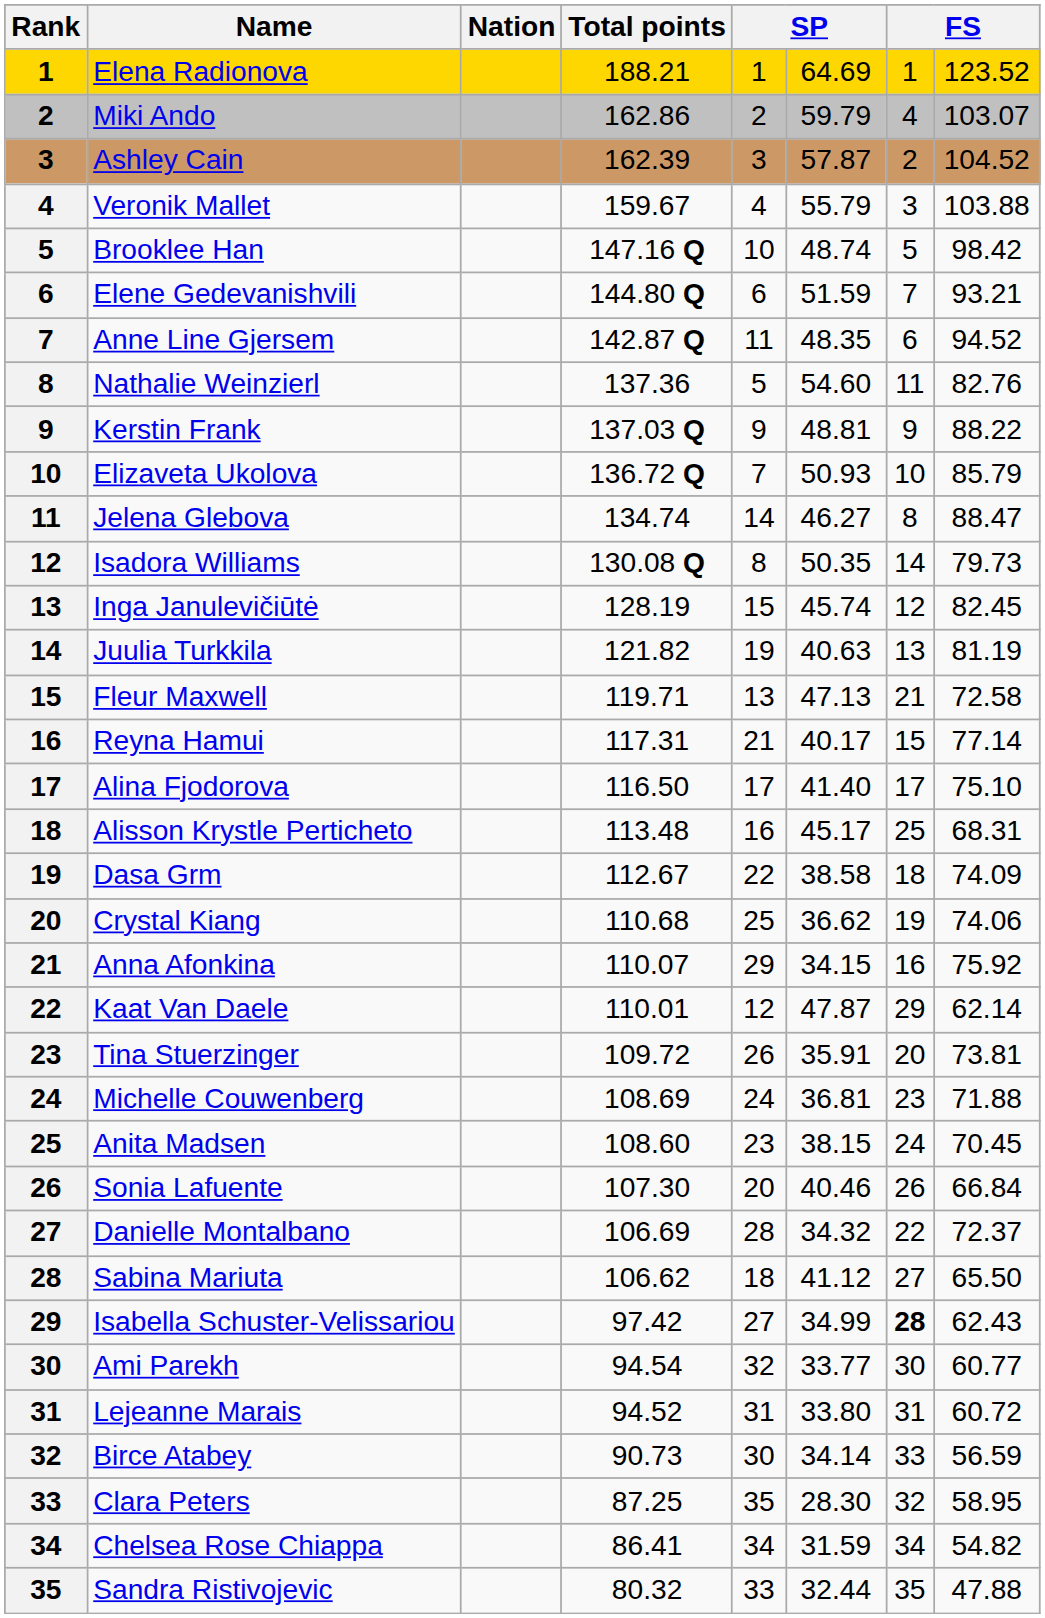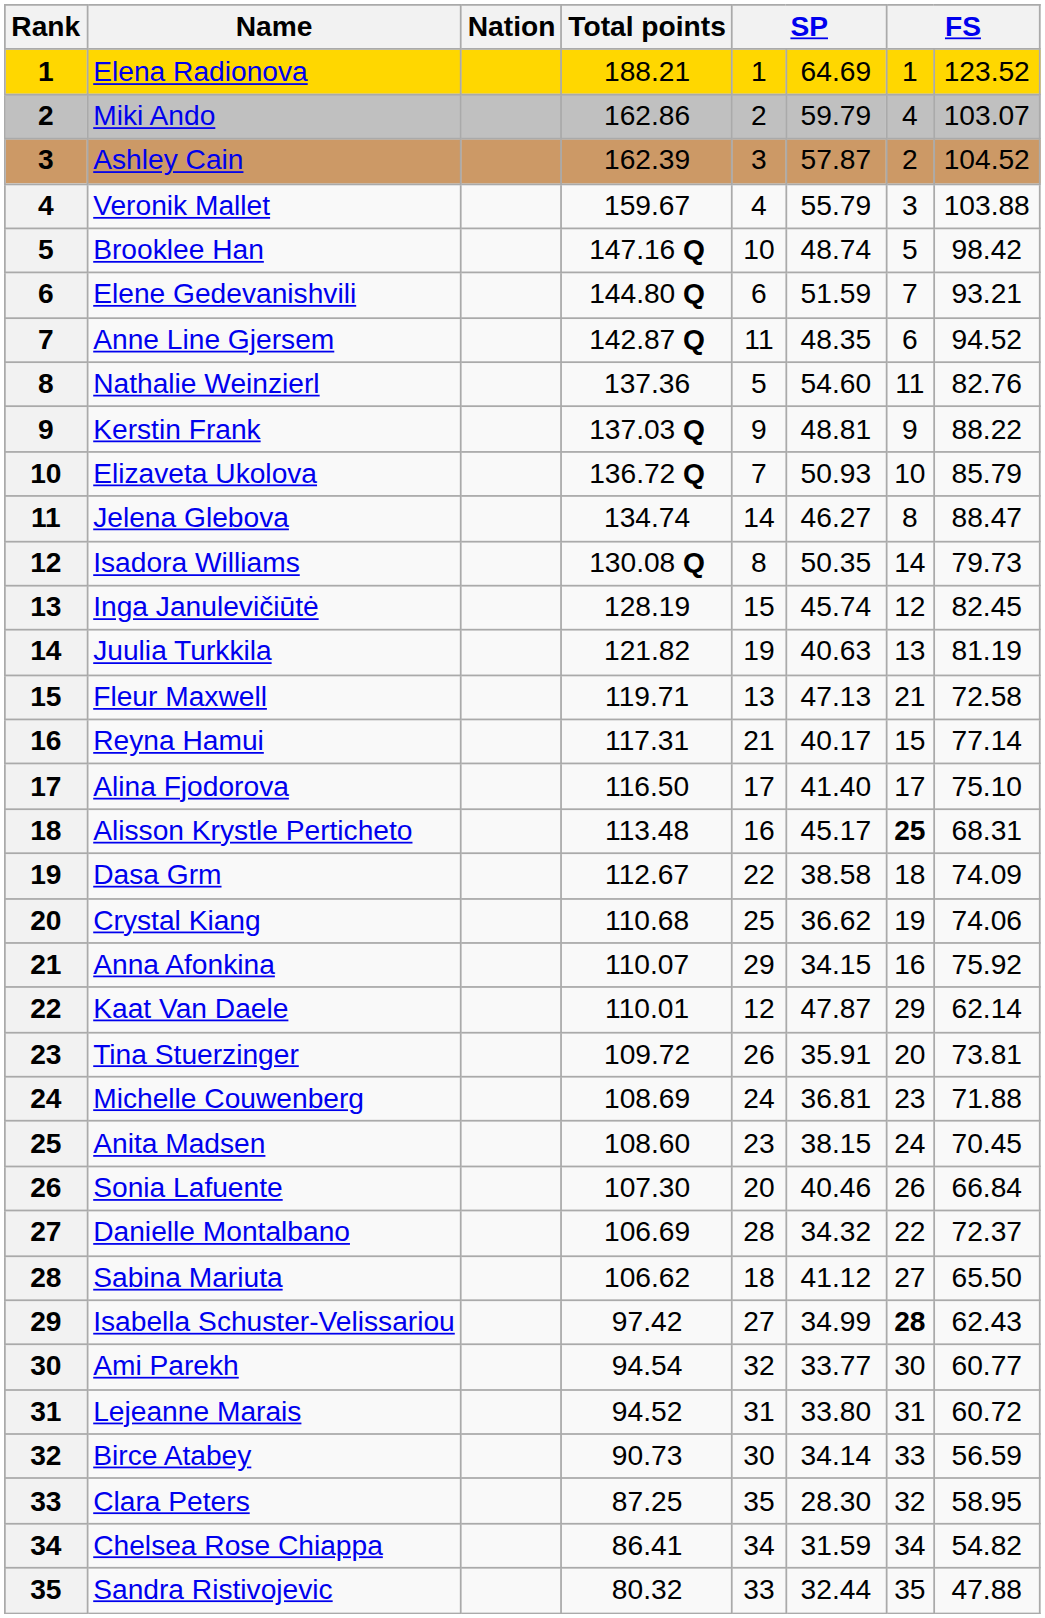(910, 830) normal -> (910, 830) bold
